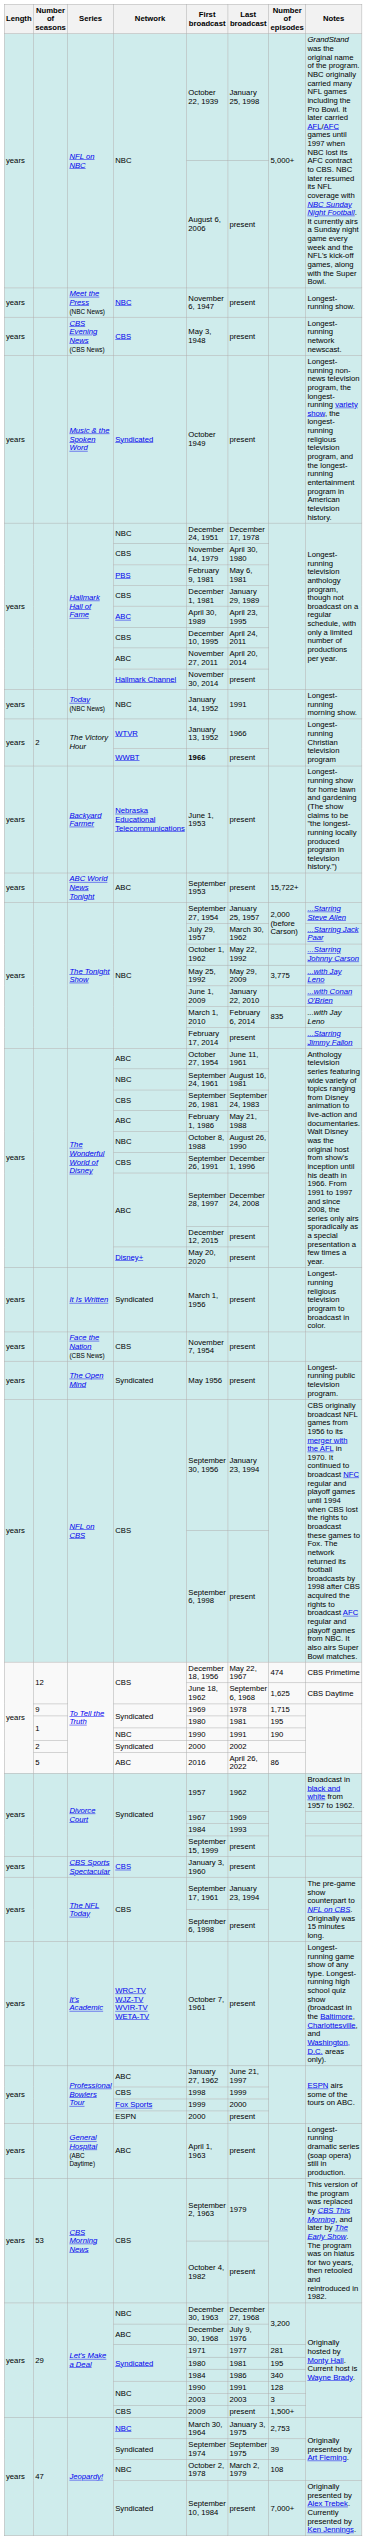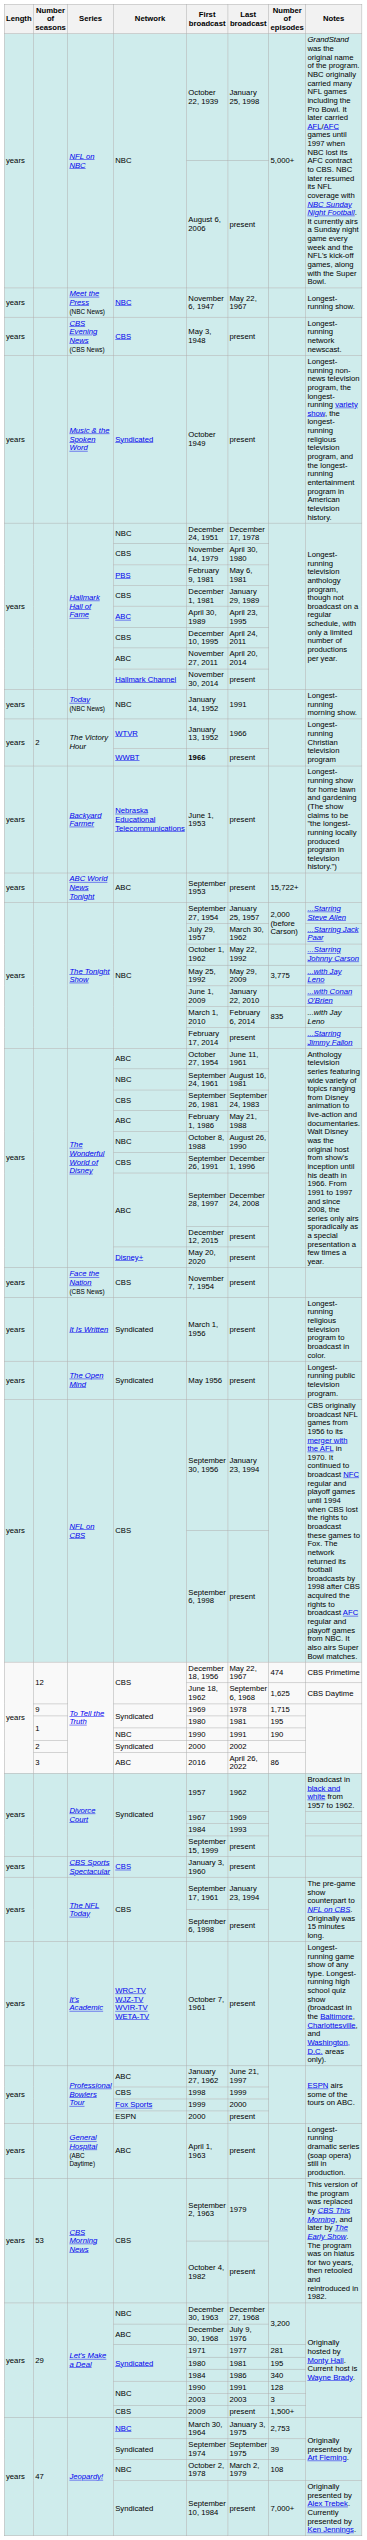(242, 302) present -> (243, 302) May 22, 1967
rows swapped: (87, 1346) <-> (89, 1300)
(37, 1763) 5 -> (37, 1763) 3
